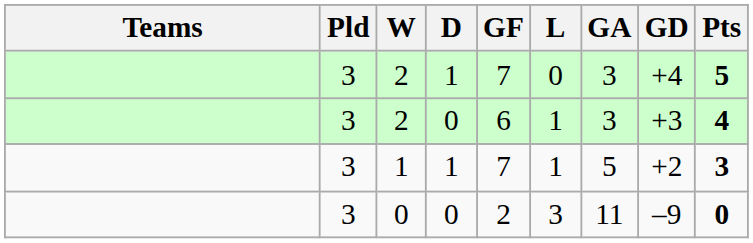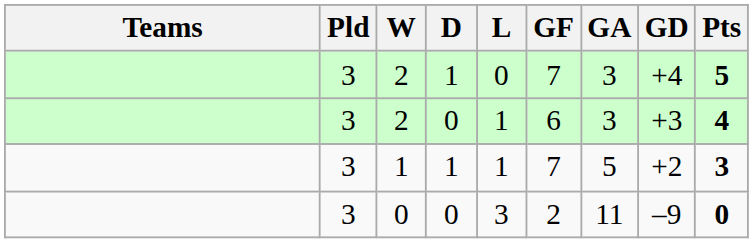columns swapped: (556, 27) <-> (503, 27)
